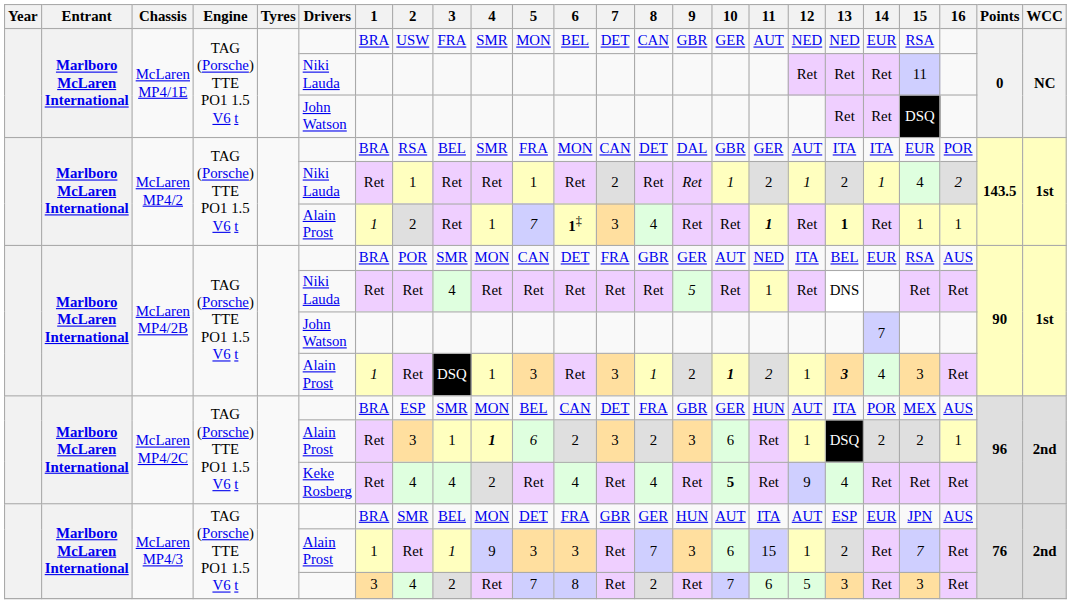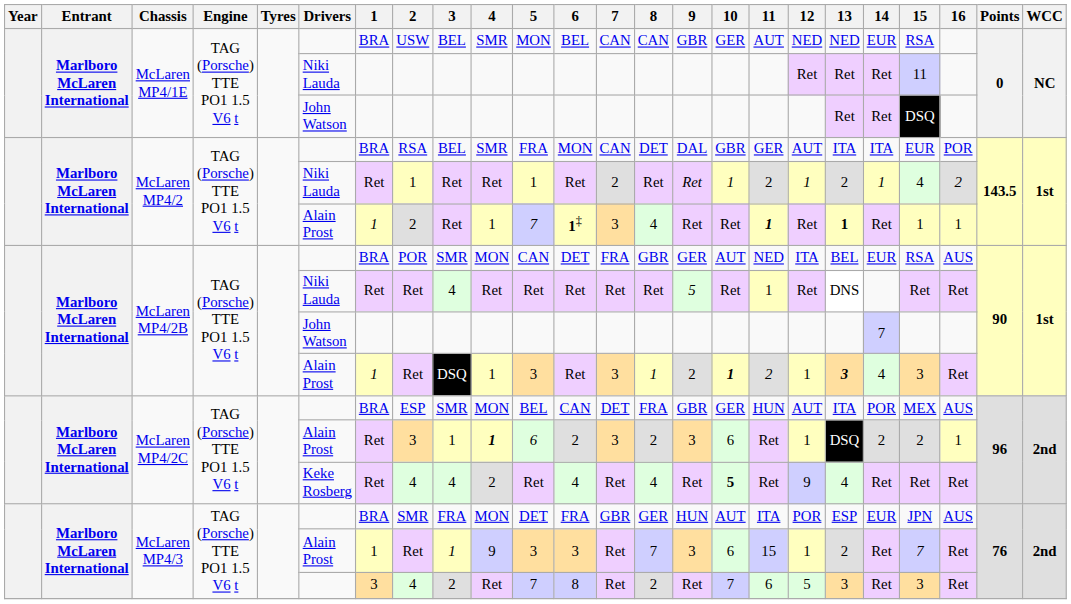(452, 40) FRA -> (452, 40) BEL
(615, 40) DET -> (615, 40) CAN
(452, 516) BEL -> (452, 516) FRA
(807, 516) AUT -> (807, 516) POR
